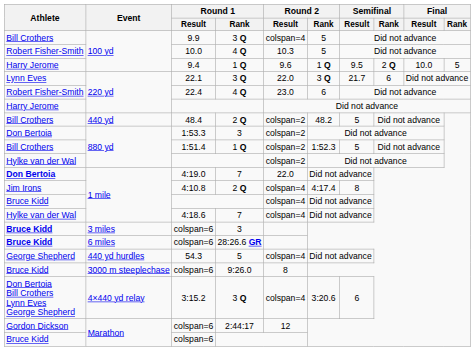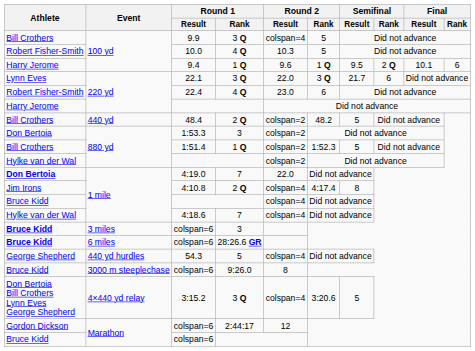(424, 65) 10.0 -> (424, 65) 10.1
(457, 65) 5 -> (457, 65) 6
(357, 298) 6 -> (357, 298) 5
